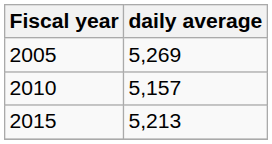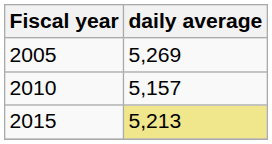(155, 121) no background -> (155, 121) khaki background
